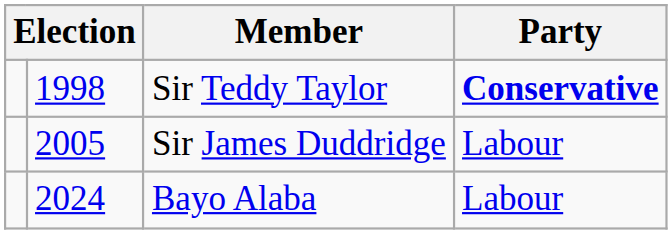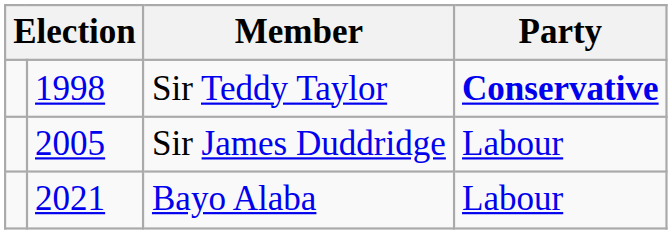(70, 198) 2024 -> (70, 198) 2021
